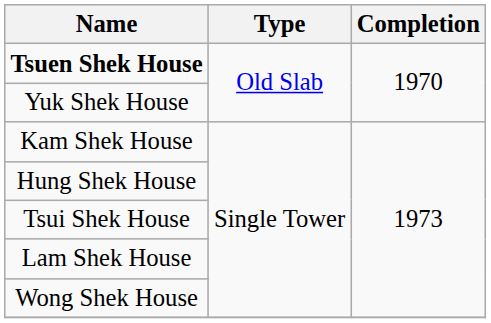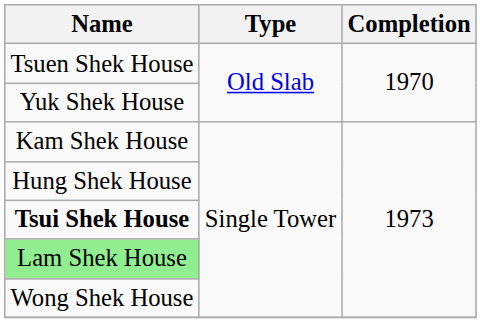(107, 63) bold -> (102, 63) normal
(107, 219) normal -> (102, 219) bold
(107, 258) no background -> (102, 258) lightgreen background
